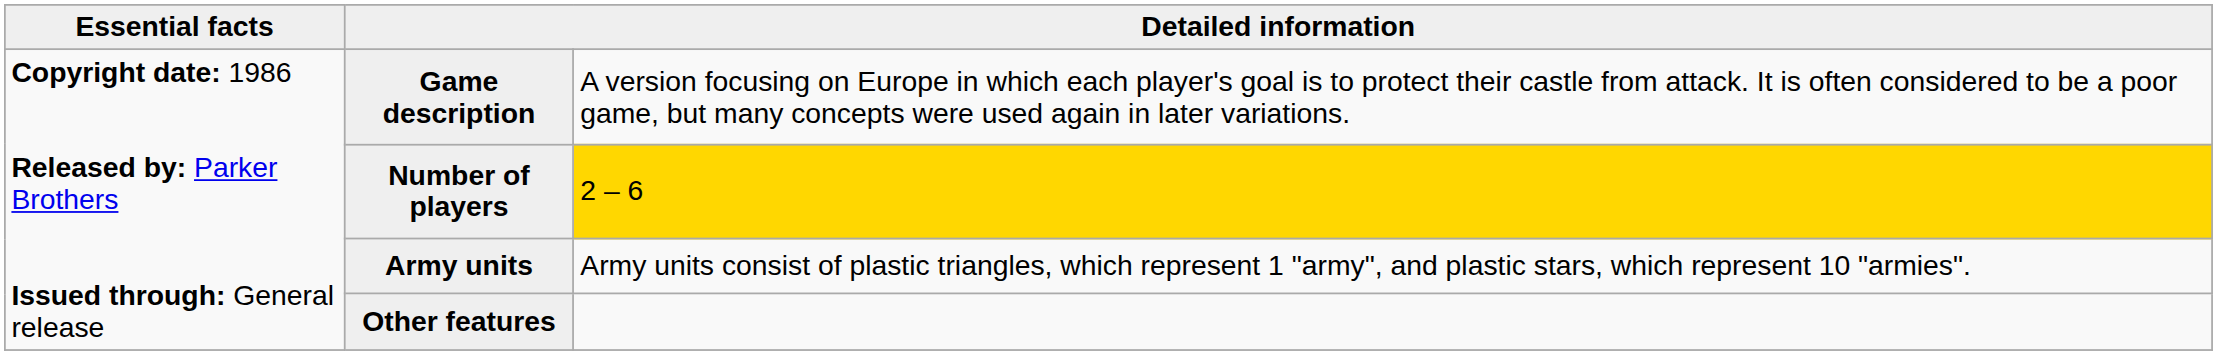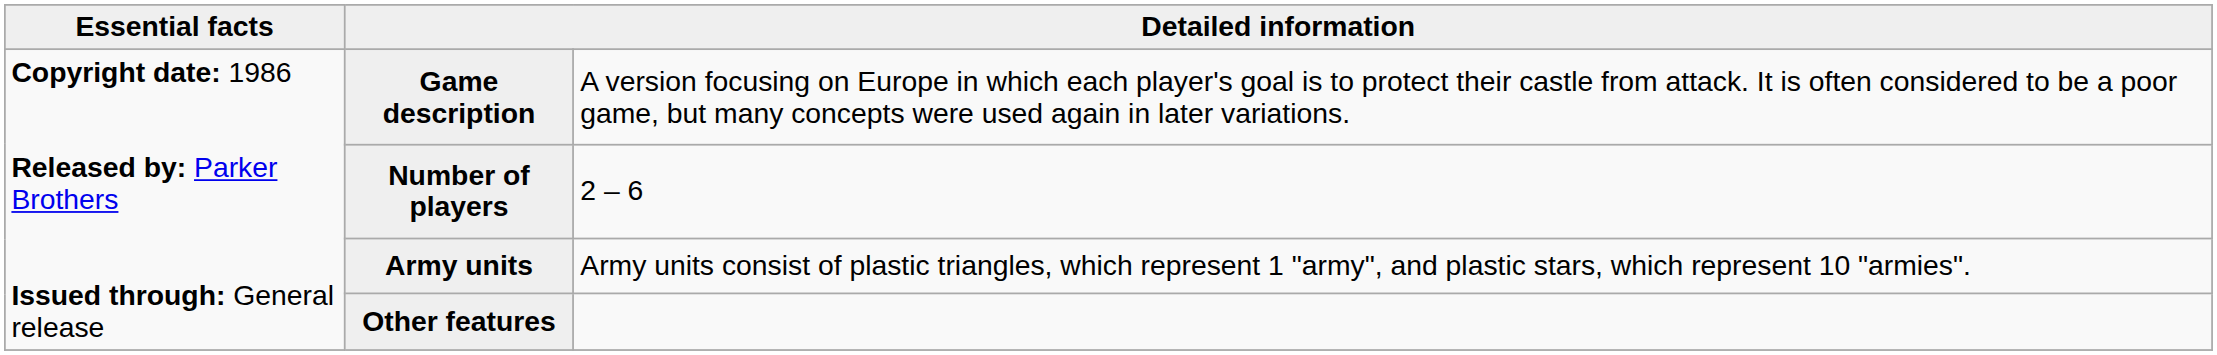(612, 191) gold background -> (612, 191) no background
